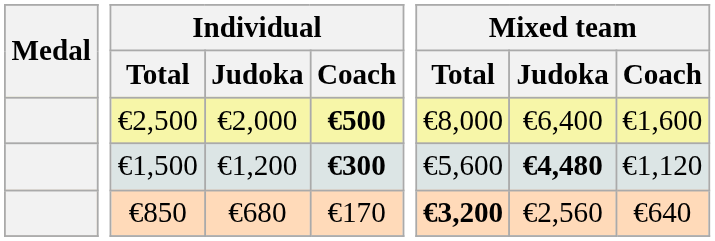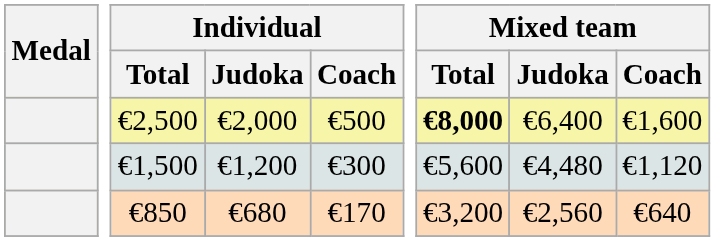(357, 119) bold -> (357, 119) normal
(463, 119) normal -> (463, 119) bold
(357, 166) bold -> (357, 166) normal
(563, 166) bold -> (563, 166) normal
(463, 212) bold -> (463, 212) normal
